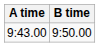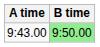(72, 32) no background -> (72, 32) lightgreen background
